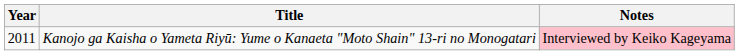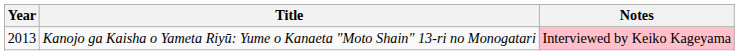(22, 38) 2011 -> (22, 38) 2013
